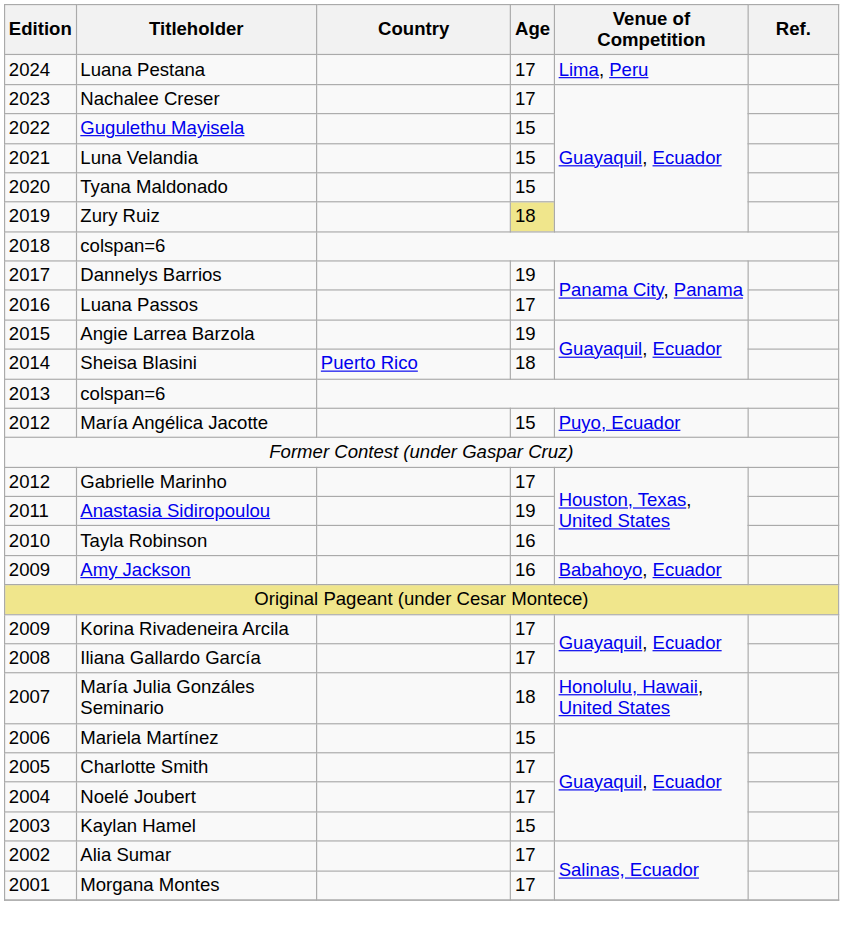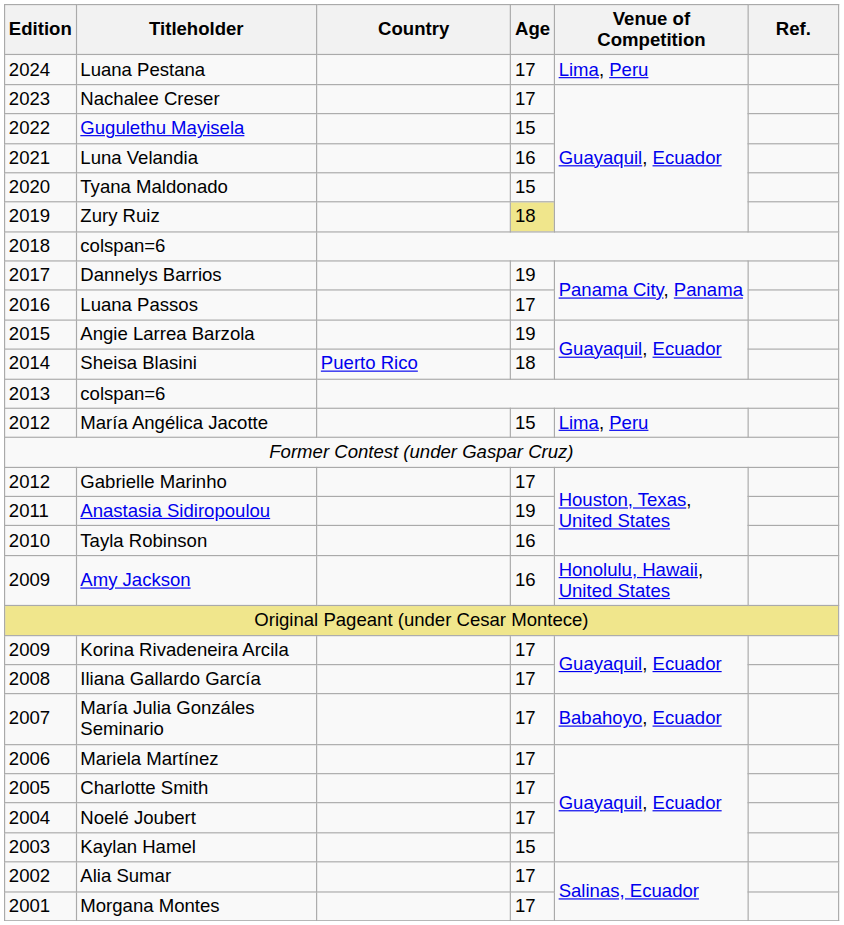(525, 157) 15 -> (525, 157) 16
(620, 422) Puyo, Ecuador -> (604, 422) Lima, Peru
(640, 569) Babahoyo, Ecuador -> (631, 580) Honolulu, Hawaii, United States
(525, 698) 18 -> (525, 718) 17
(631, 698) Honolulu, Hawaii, United States -> (640, 718) Babahoyo, Ecuador
(525, 737) 15 -> (525, 758) 17
